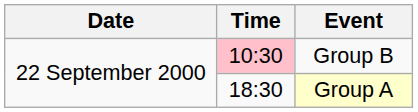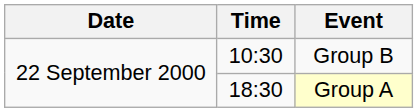(256, 55) pink background -> (256, 55) no background
